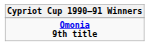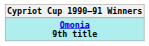(75, 29) no background -> (75, 29) paleturquoise background
